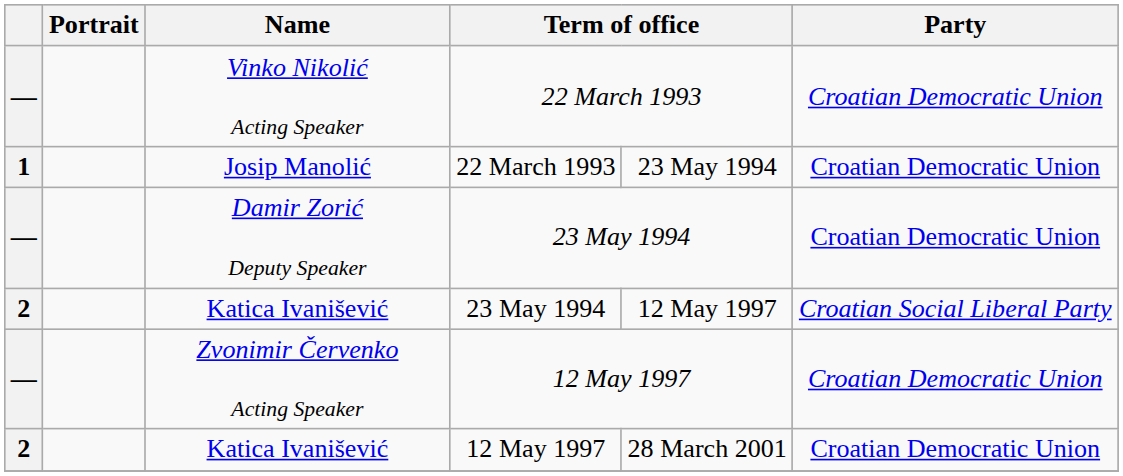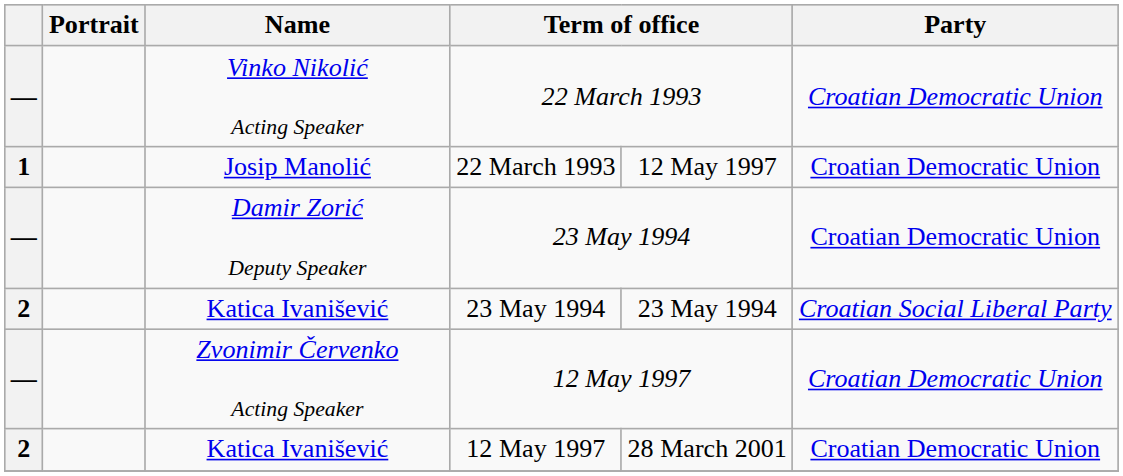(707, 166) 23 May 1994 -> (707, 166) 12 May 1997
(707, 307) 12 May 1997 -> (707, 307) 23 May 1994
